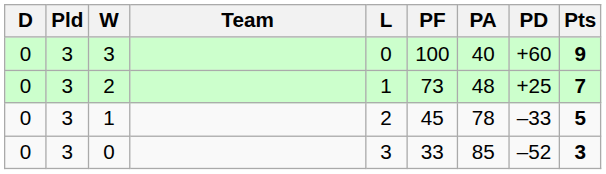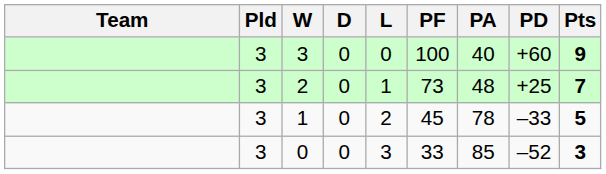columns swapped: (248, 20) <-> (26, 20)
